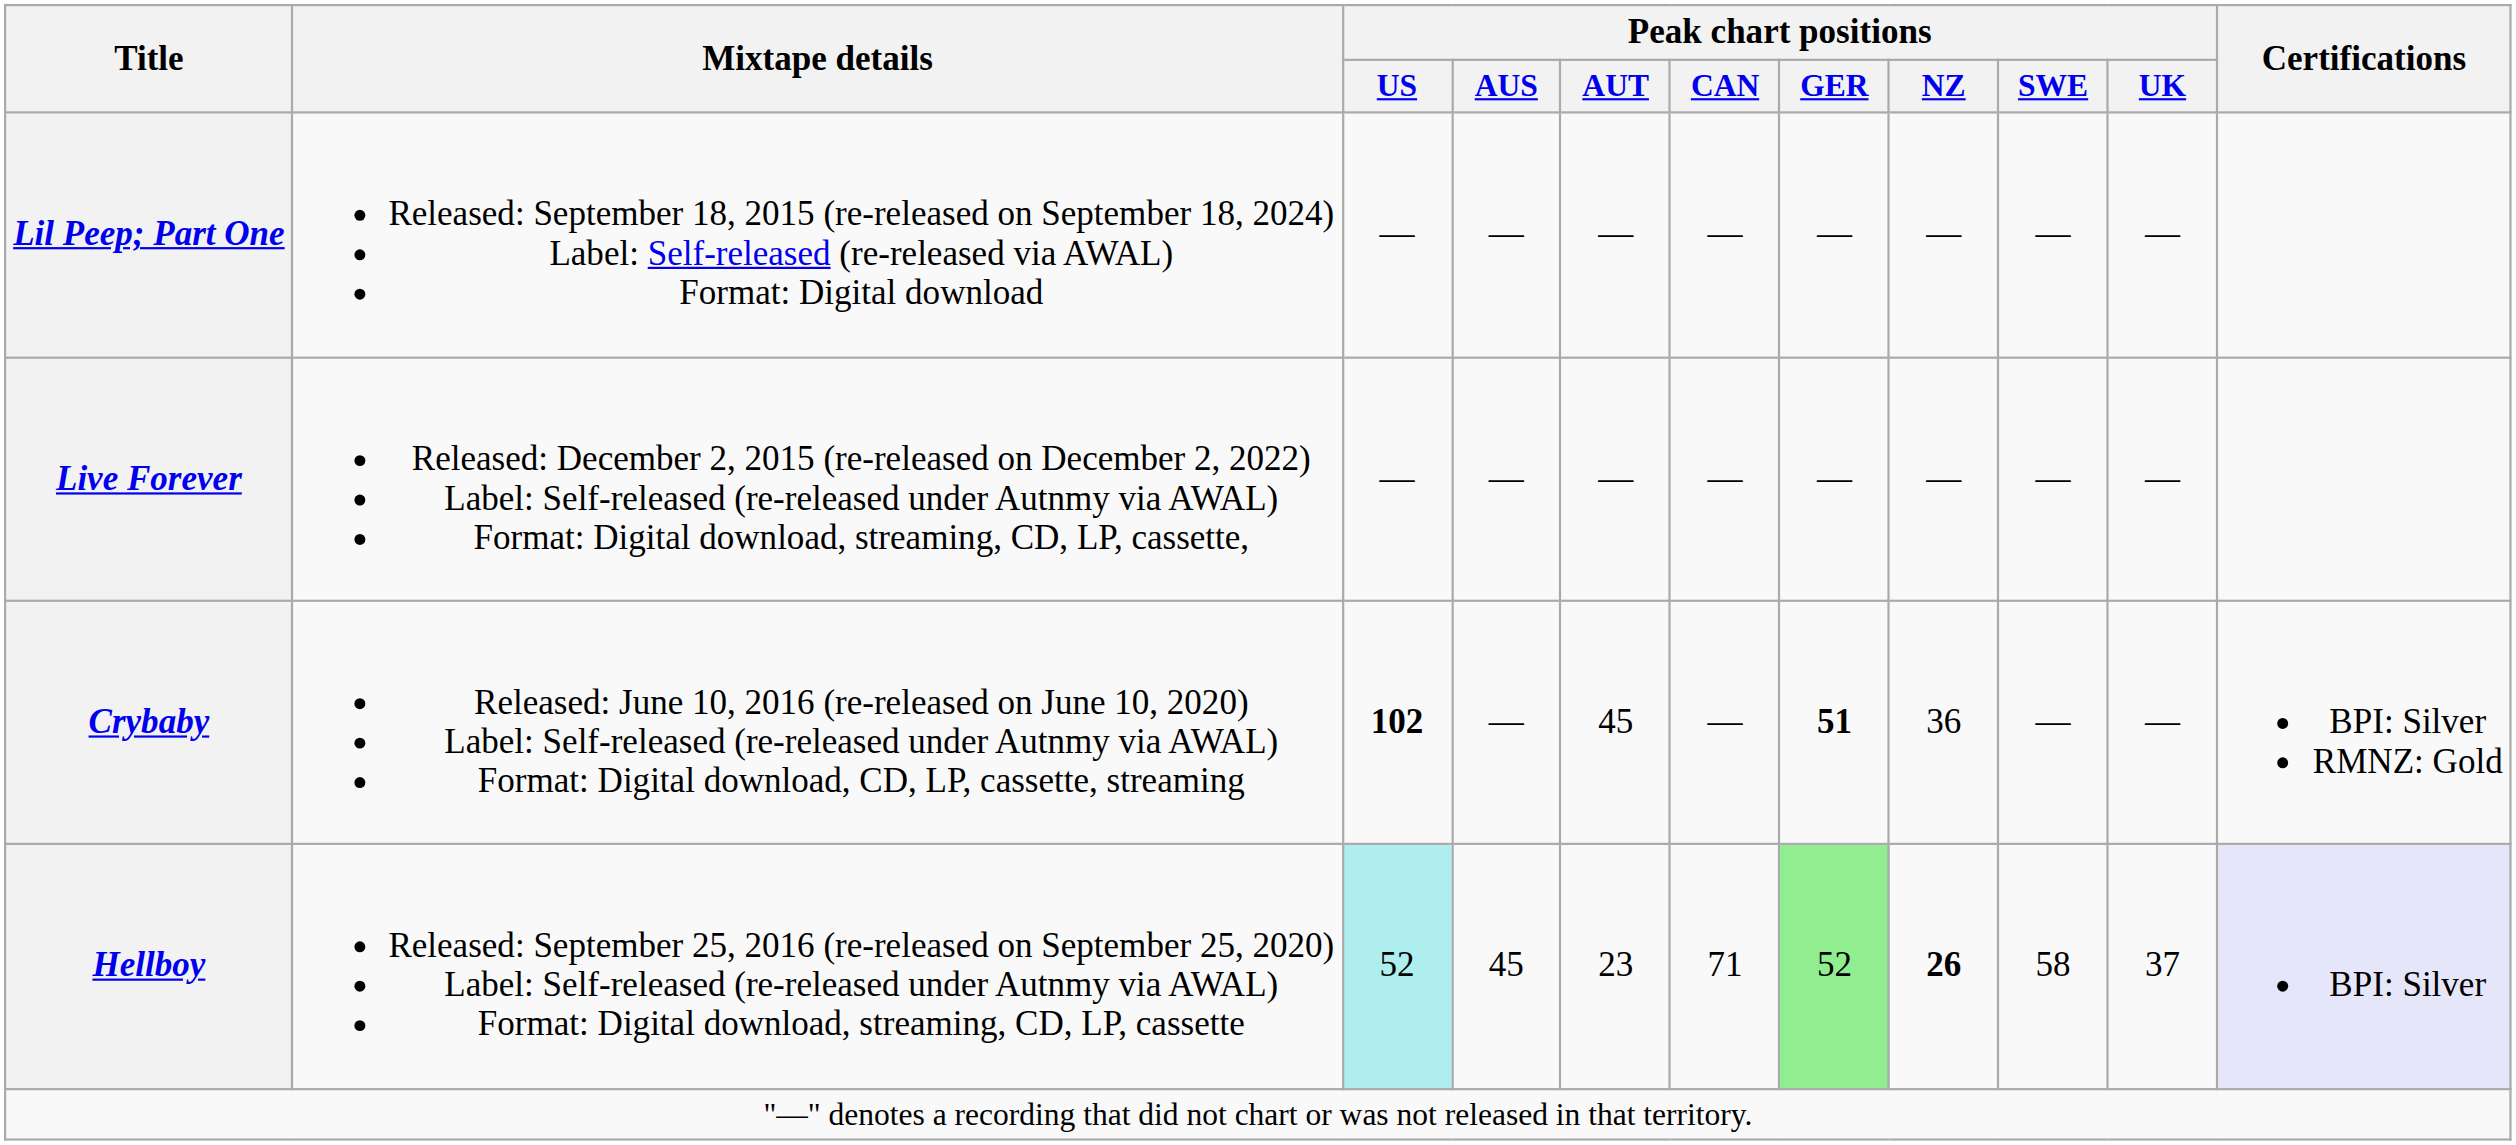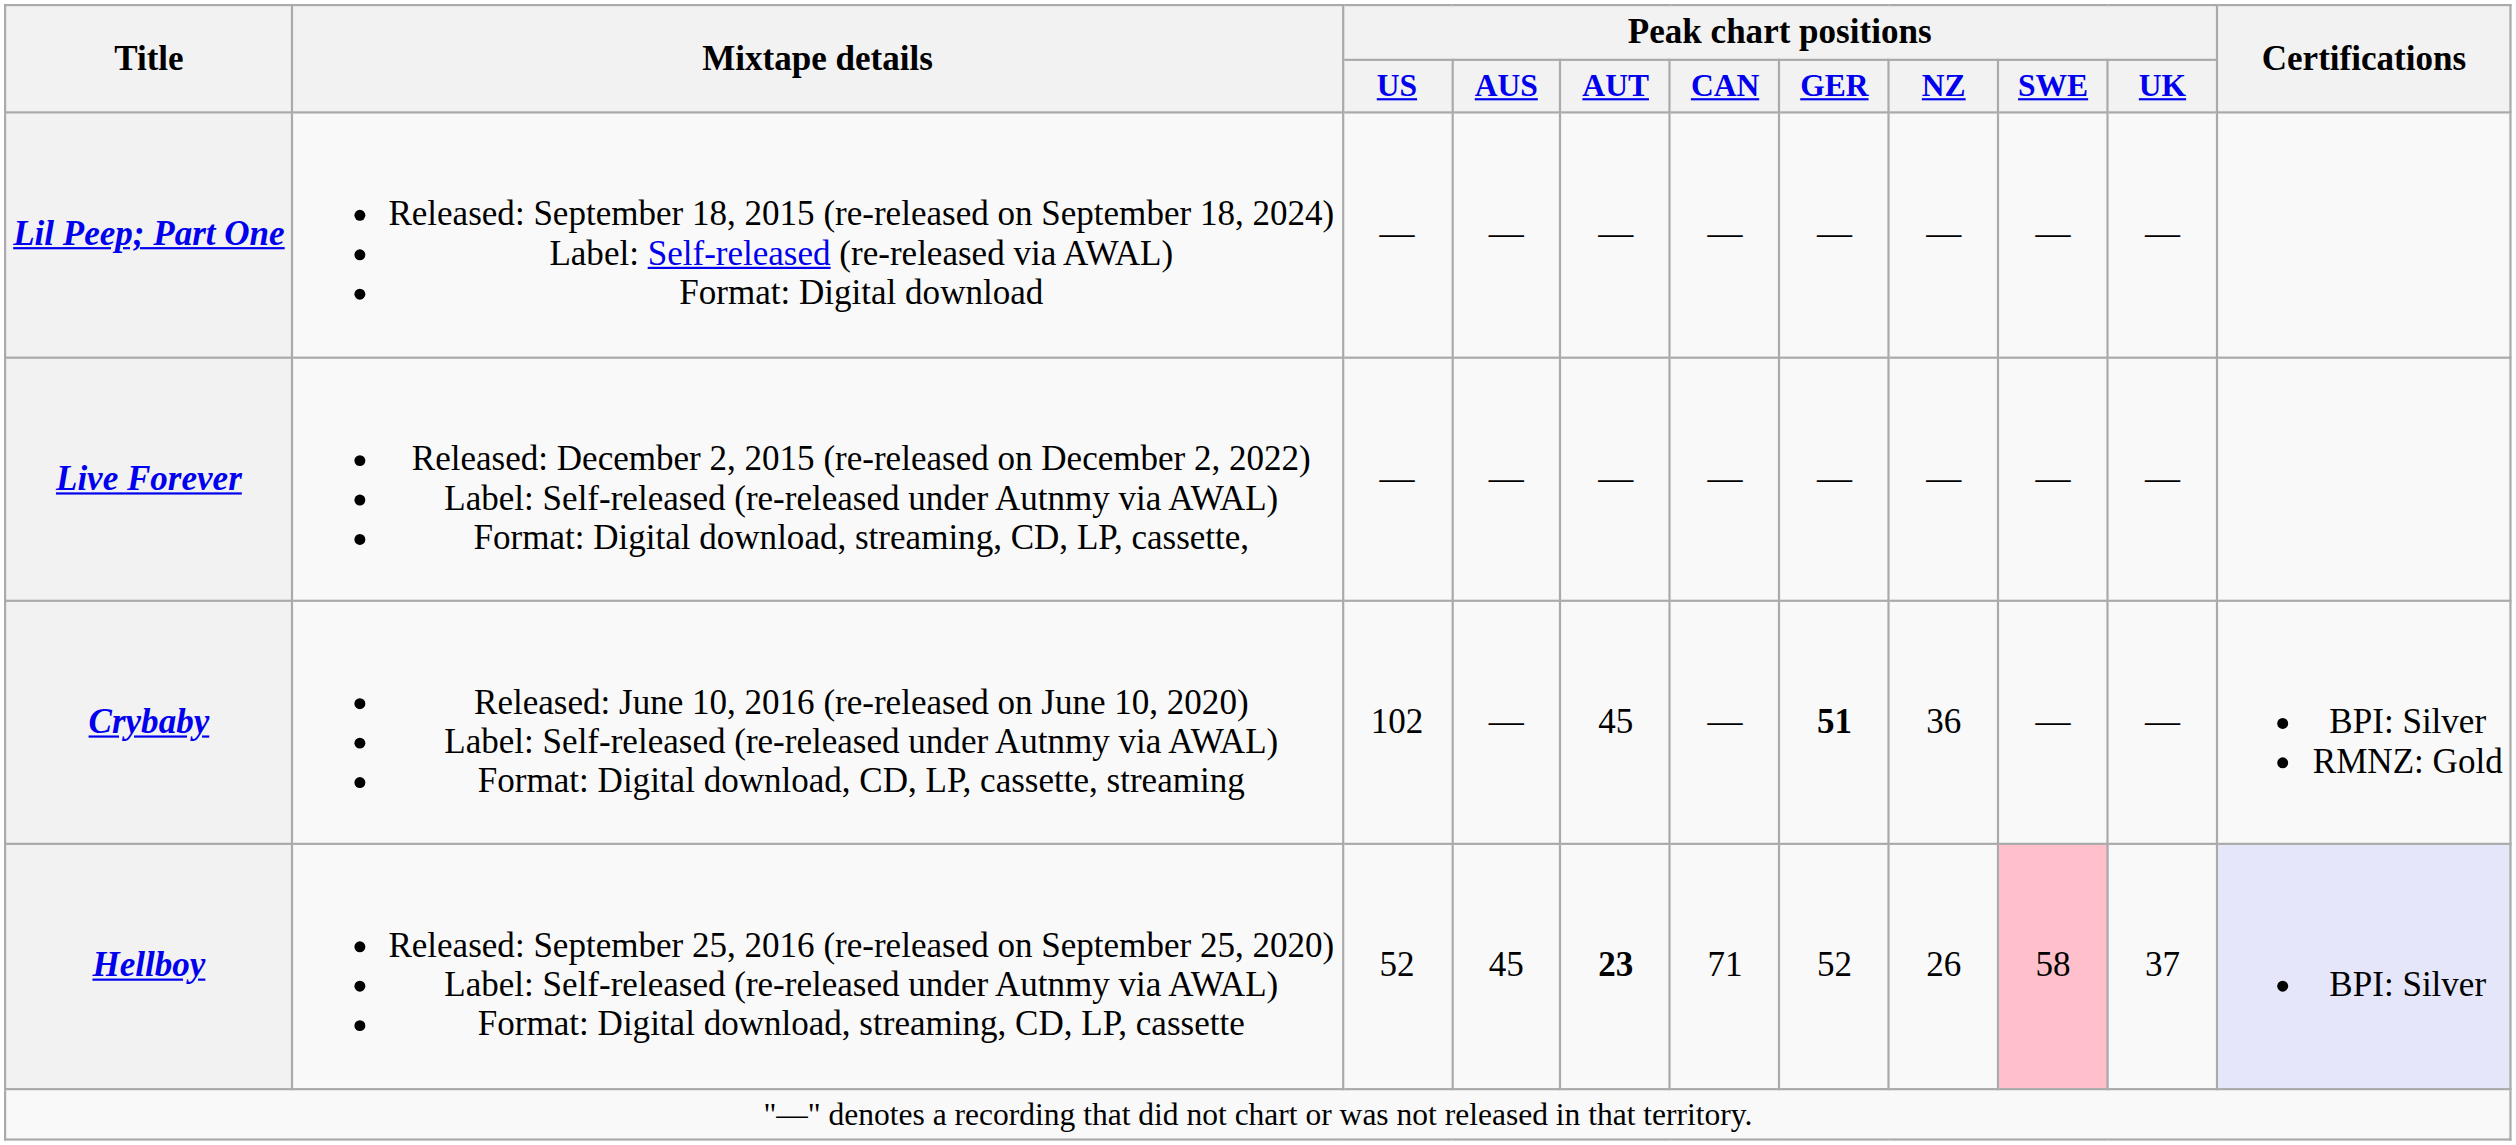(1397, 721) bold -> (1397, 721) normal
(1397, 965) paleturquoise background -> (1397, 965) no background
(1616, 965) normal -> (1616, 965) bold
(1834, 965) lightgreen background -> (1834, 965) no background
(1944, 965) bold -> (1944, 965) normal
(2053, 965) no background -> (2053, 965) pink background
